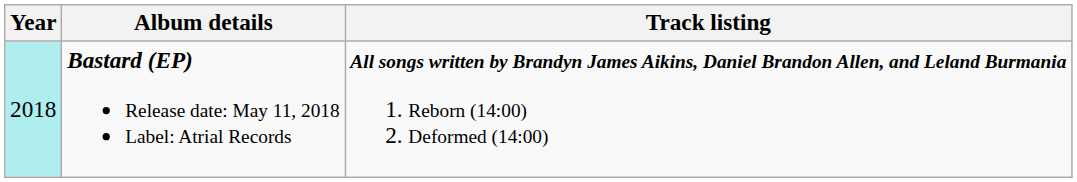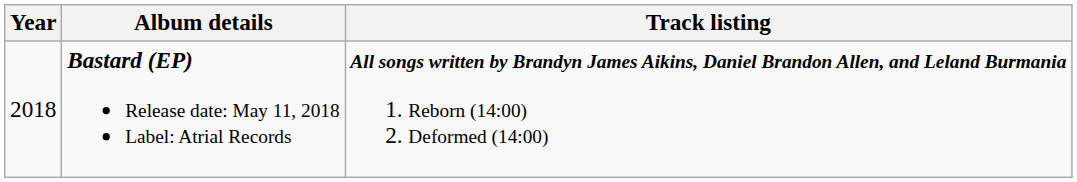(33, 108) paleturquoise background -> (33, 108) no background
